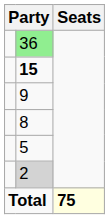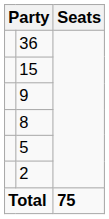(29, 43) lightgreen background -> (29, 43) no background
(29, 69) bold -> (29, 69) normal
(24, 174) lightgrey background -> (24, 174) no background
(66, 200) lightyellow background -> (66, 200) no background
